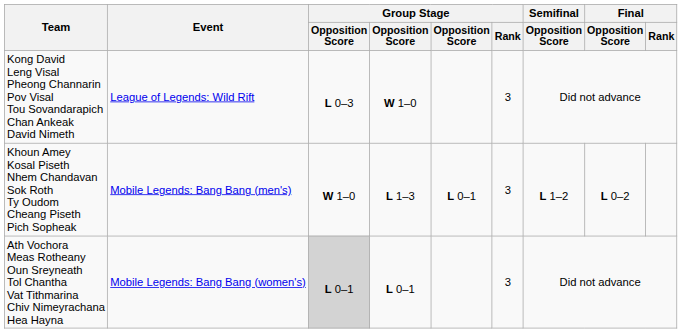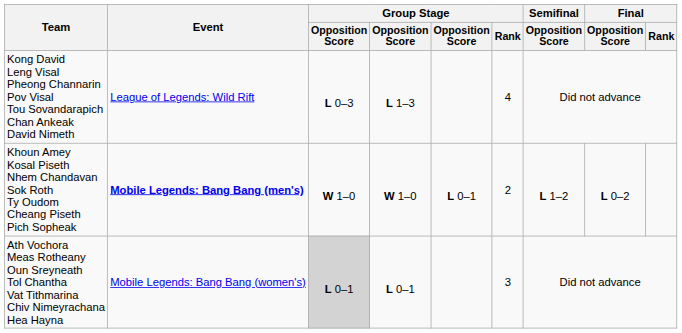(400, 104) W 1–0 -> (400, 104) L 1–3
(508, 97) 3 -> (508, 97) 4
(201, 190) normal -> (207, 190) bold
(400, 196) L 1–3 -> (400, 196) W 1–0
(508, 190) 3 -> (508, 190) 2
